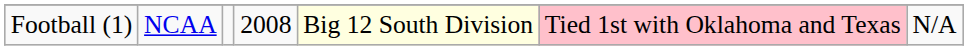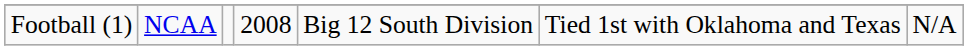(418, 24) lightyellow background -> (418, 24) no background
(723, 24) pink background -> (723, 24) no background
